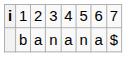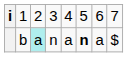(38, 39) no background -> (38, 39) paleturquoise background
(84, 39) normal -> (84, 39) bold
